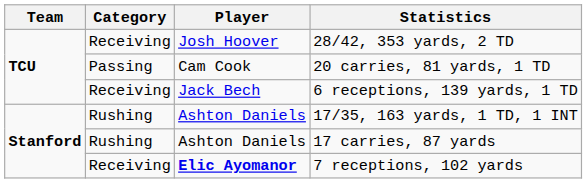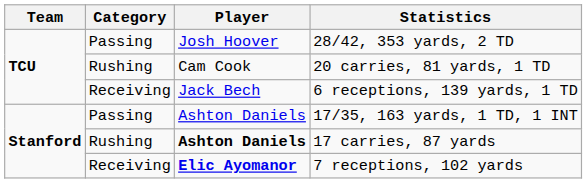(130, 42) Receiving -> (121, 42) Passing
(121, 67) Passing -> (121, 67) Rushing
(121, 116) Rushing -> (121, 116) Passing
(242, 141) normal -> (242, 141) bold
